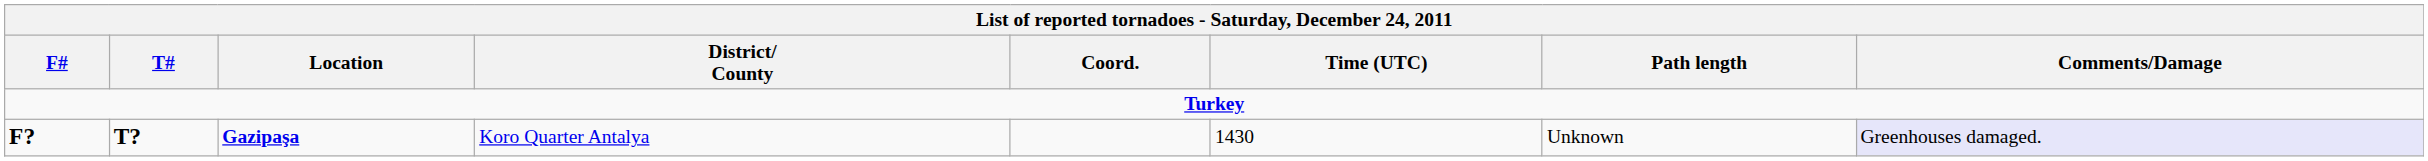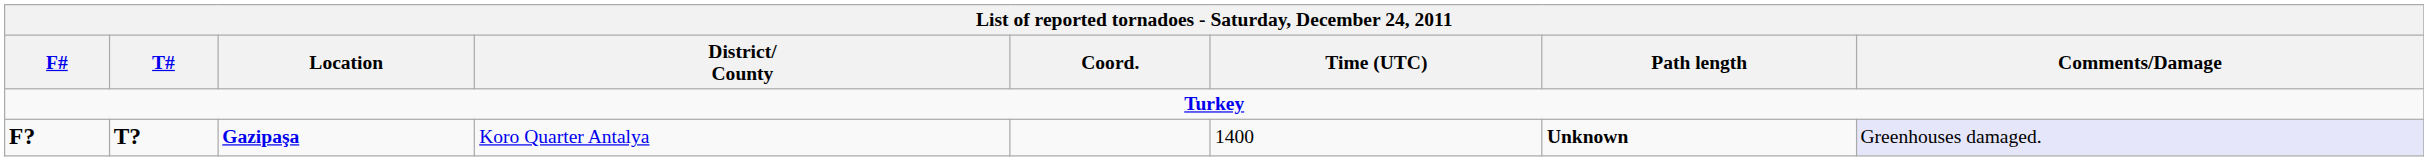(1234, 137) 1430 -> (1234, 137) 1400
(1585, 137) normal -> (1588, 137) bold
